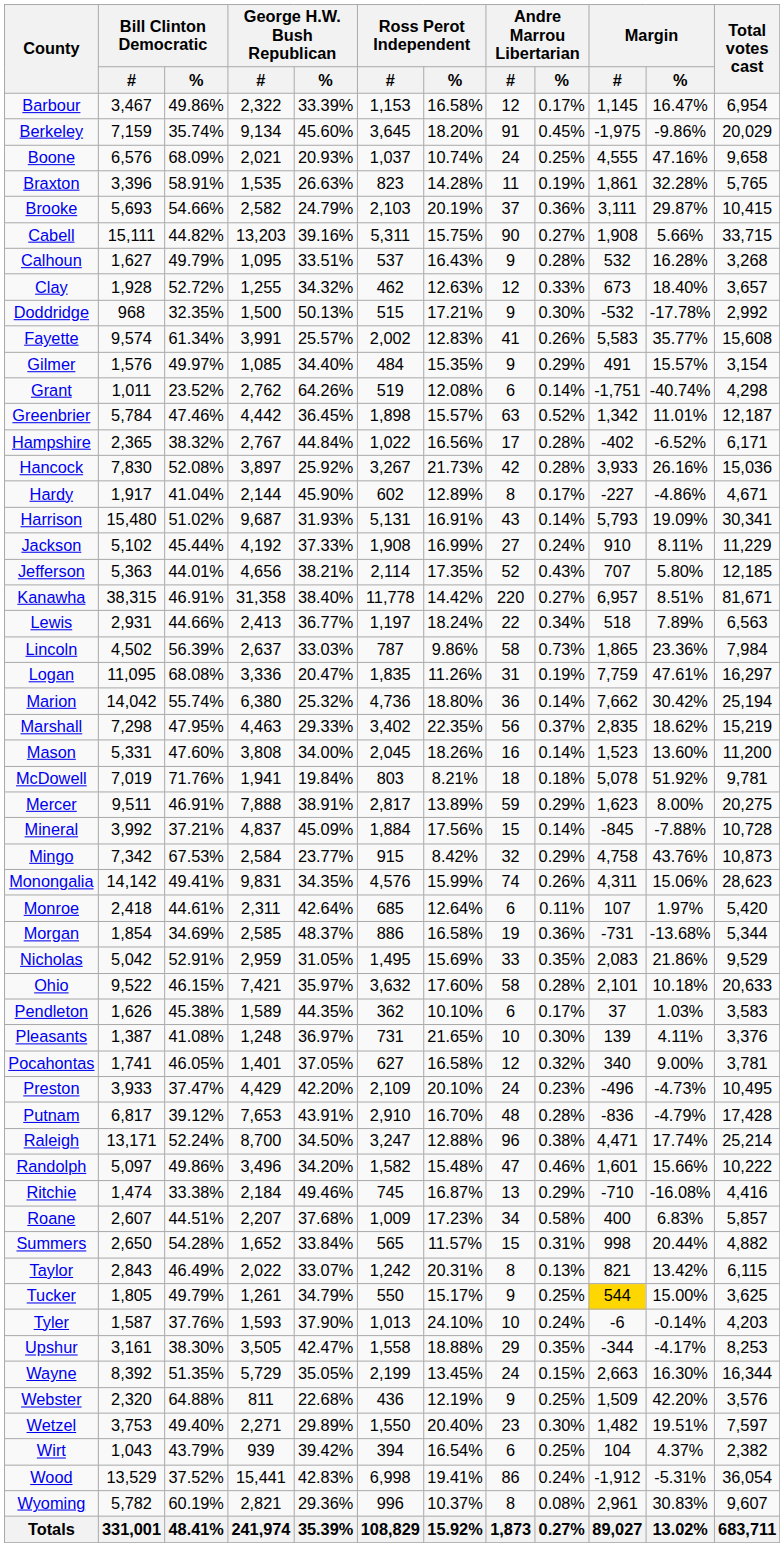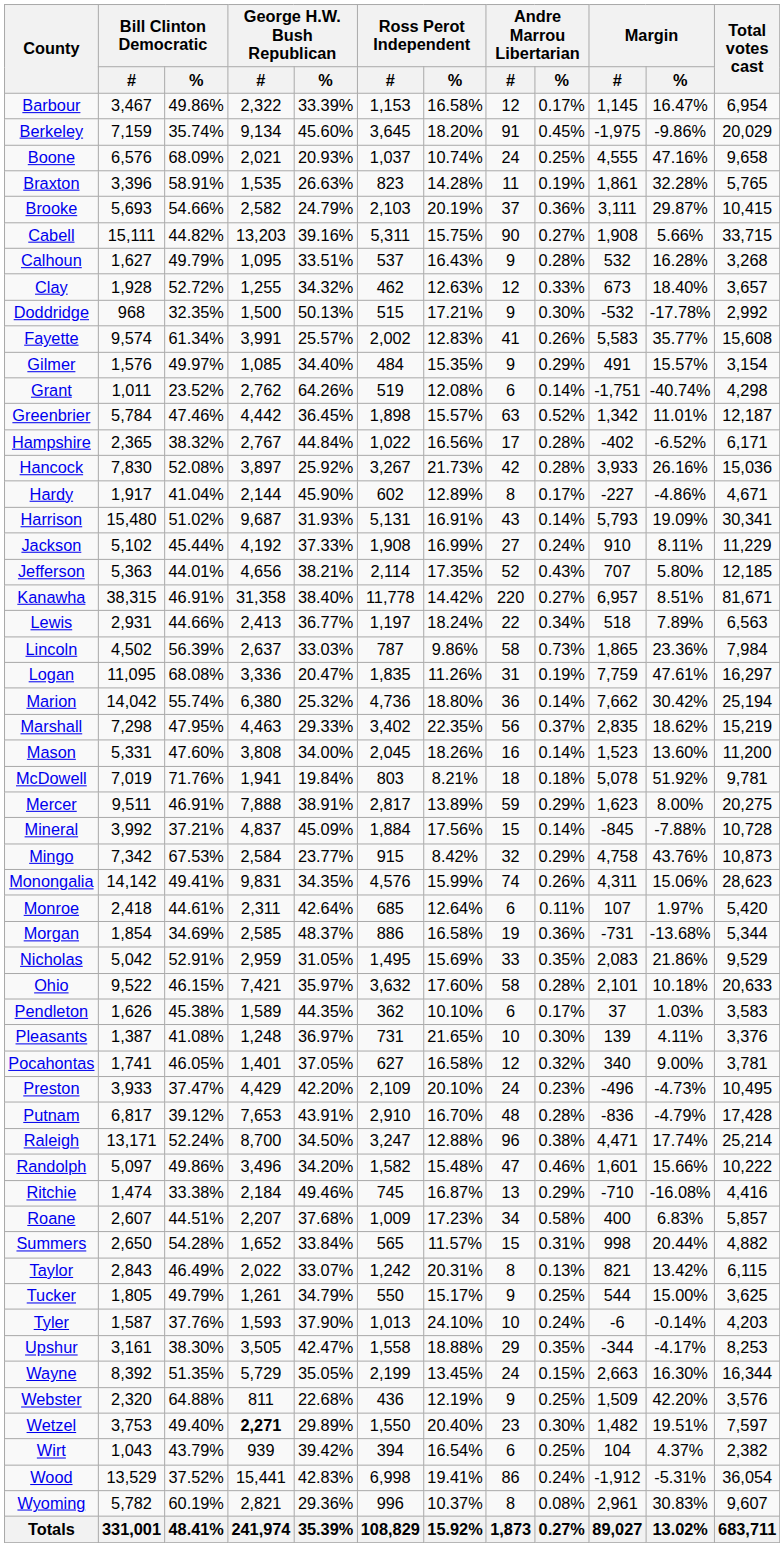(617, 1296) gold background -> (617, 1296) no background
(261, 1425) normal -> (261, 1425) bold
